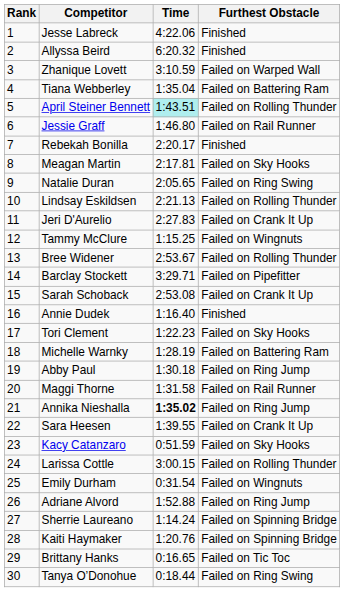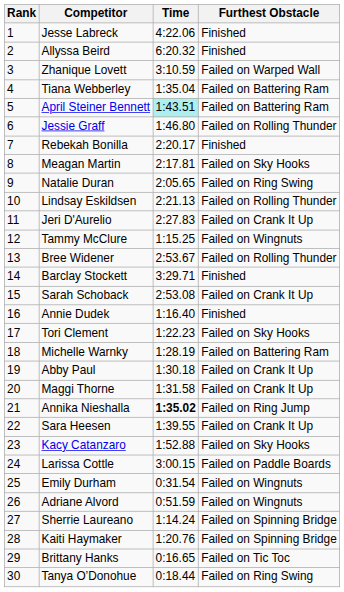(269, 107) Failed on Rolling Thunder -> (265, 107) Failed on Battering Ram
(258, 126) Failed on Rail Runner -> (269, 126) Failed on Rolling Thunder
(251, 276) Failed on Pipefitter -> (224, 276) Finished
(255, 370) Failed on Ring Jump -> (257, 370) Failed on Crank It Up
(258, 389) Failed on Rail Runner -> (257, 389) Failed on Crank It Up
(175, 445) 0:51.59 -> (175, 445) 1:52.88
(269, 464) Failed on Rolling Thunder -> (266, 464) Failed on Paddle Boards
(175, 502) 1:52.88 -> (175, 502) 0:51.59
(255, 502) Failed on Ring Jump -> (252, 502) Failed on Wingnuts
